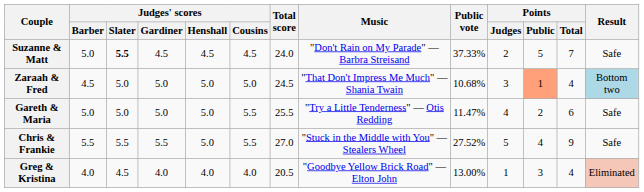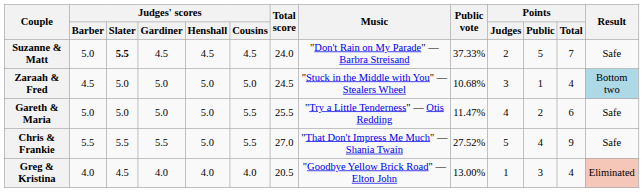(374, 84) "That Don't Impress Me Much" — Shania Twain -> (374, 84) "Stuck in the Middle with You" — Stealers Wheel
(540, 84) lightsalmon background -> (540, 84) no background
(374, 143) "Stuck in the Middle with You" — Stealers Wheel -> (374, 143) "That Don't Impress Me Much" — Shania Twain
